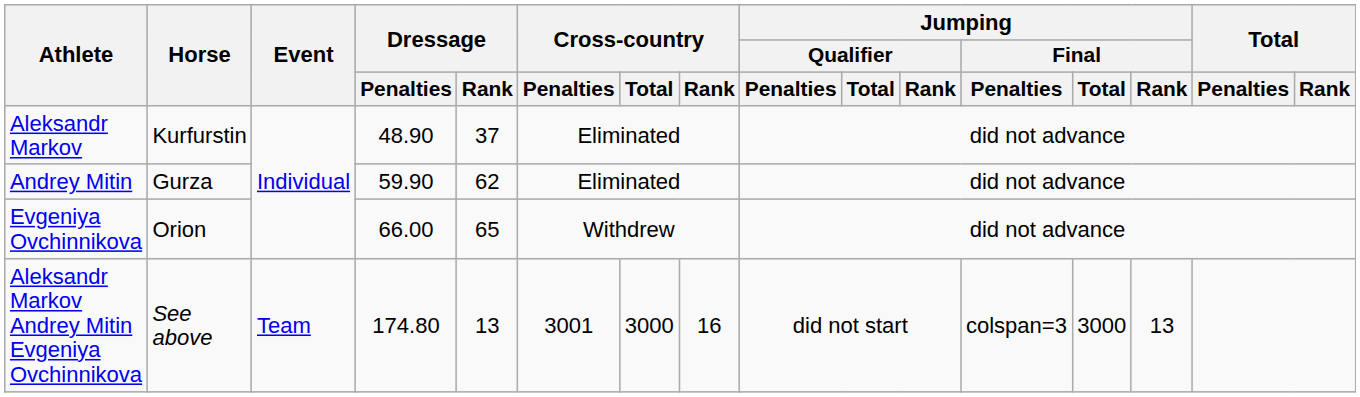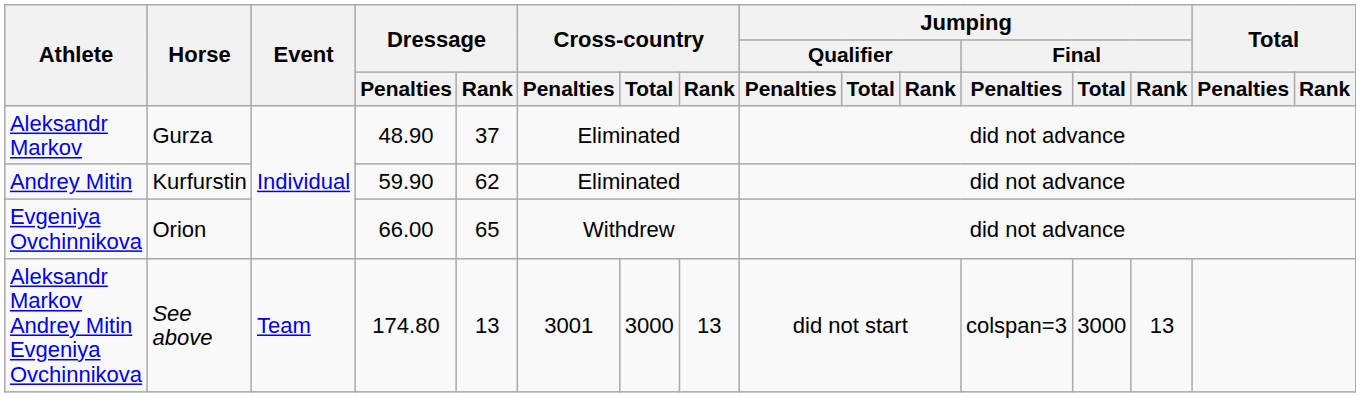(200, 135) Kurfurstin -> (182, 135) Gurza
(182, 182) Gurza -> (200, 182) Kurfurstin
(709, 325) 16 -> (709, 325) 13
